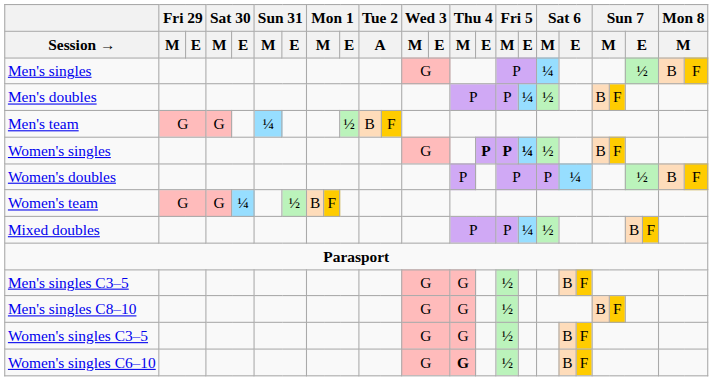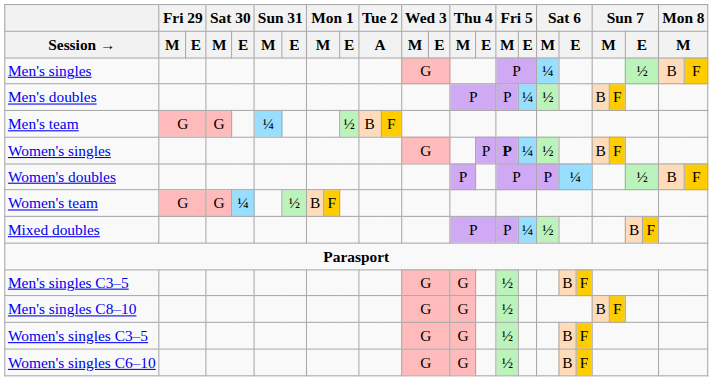(486, 150) bold -> (486, 150) normal
(528, 150) bold -> (528, 150) normal
(463, 362) bold -> (463, 362) normal
